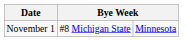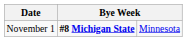(95, 28) normal -> (97, 28) bold
